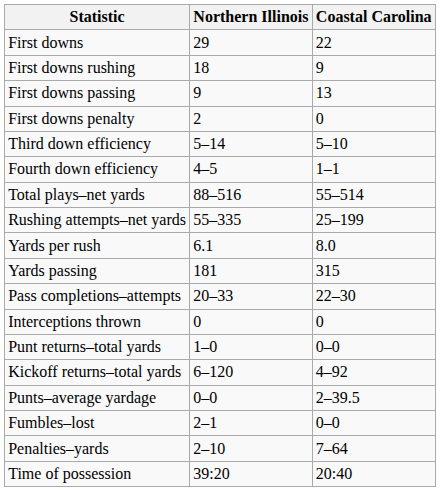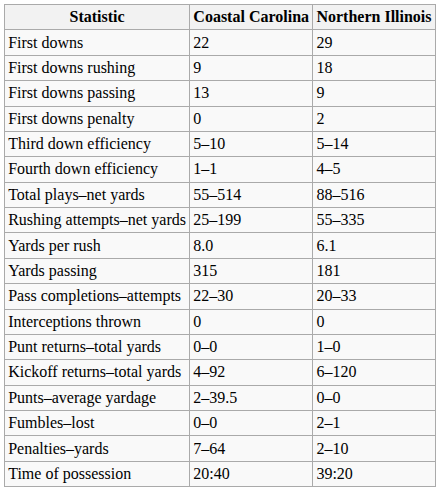columns swapped: (251, 17) <-> (374, 17)
